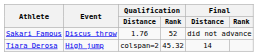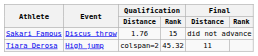(173, 33) 52 -> (173, 33) 15
(207, 45) 14 -> (207, 45) 11
